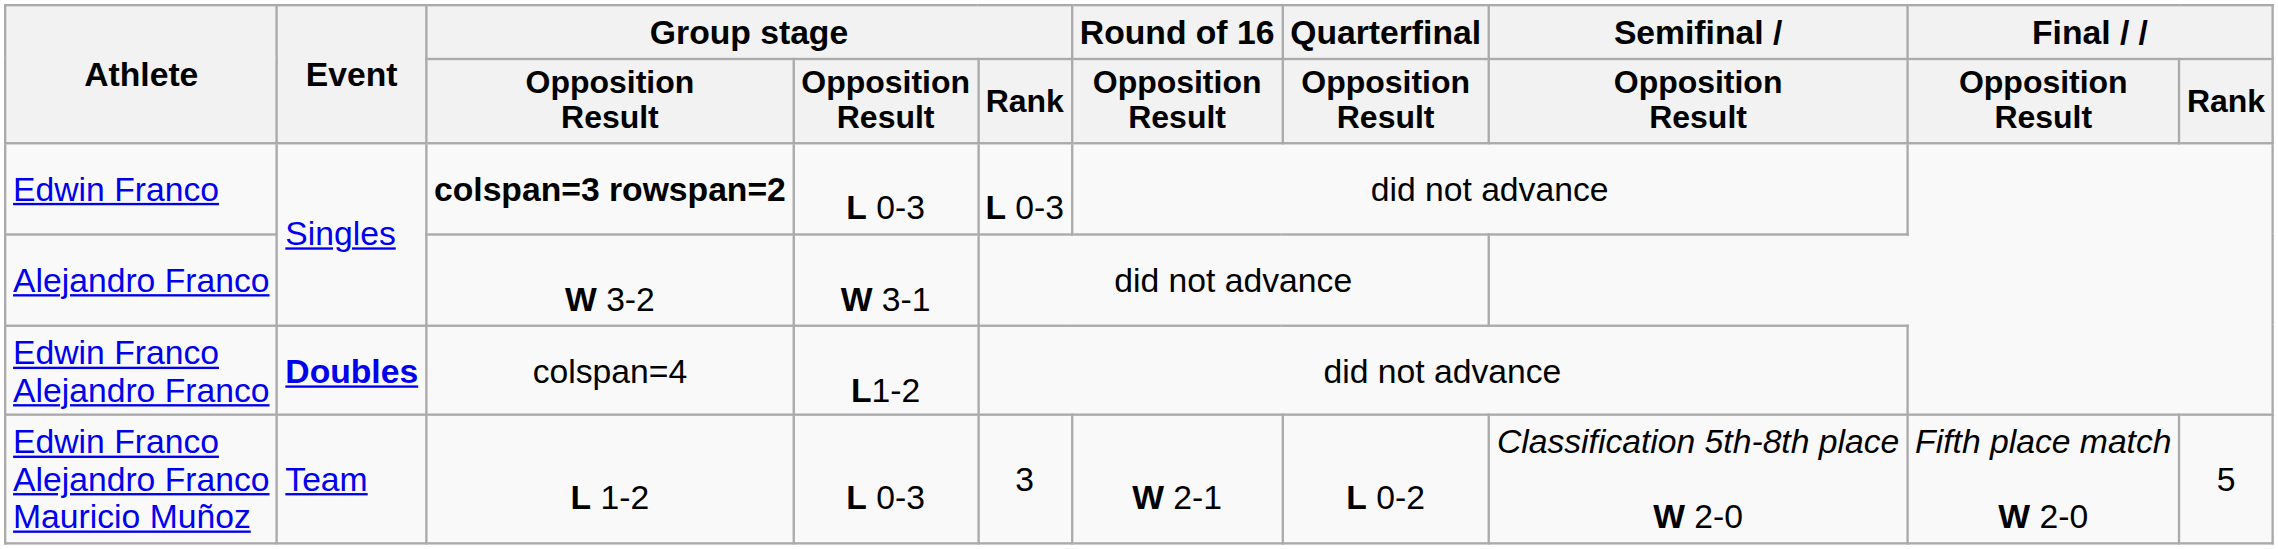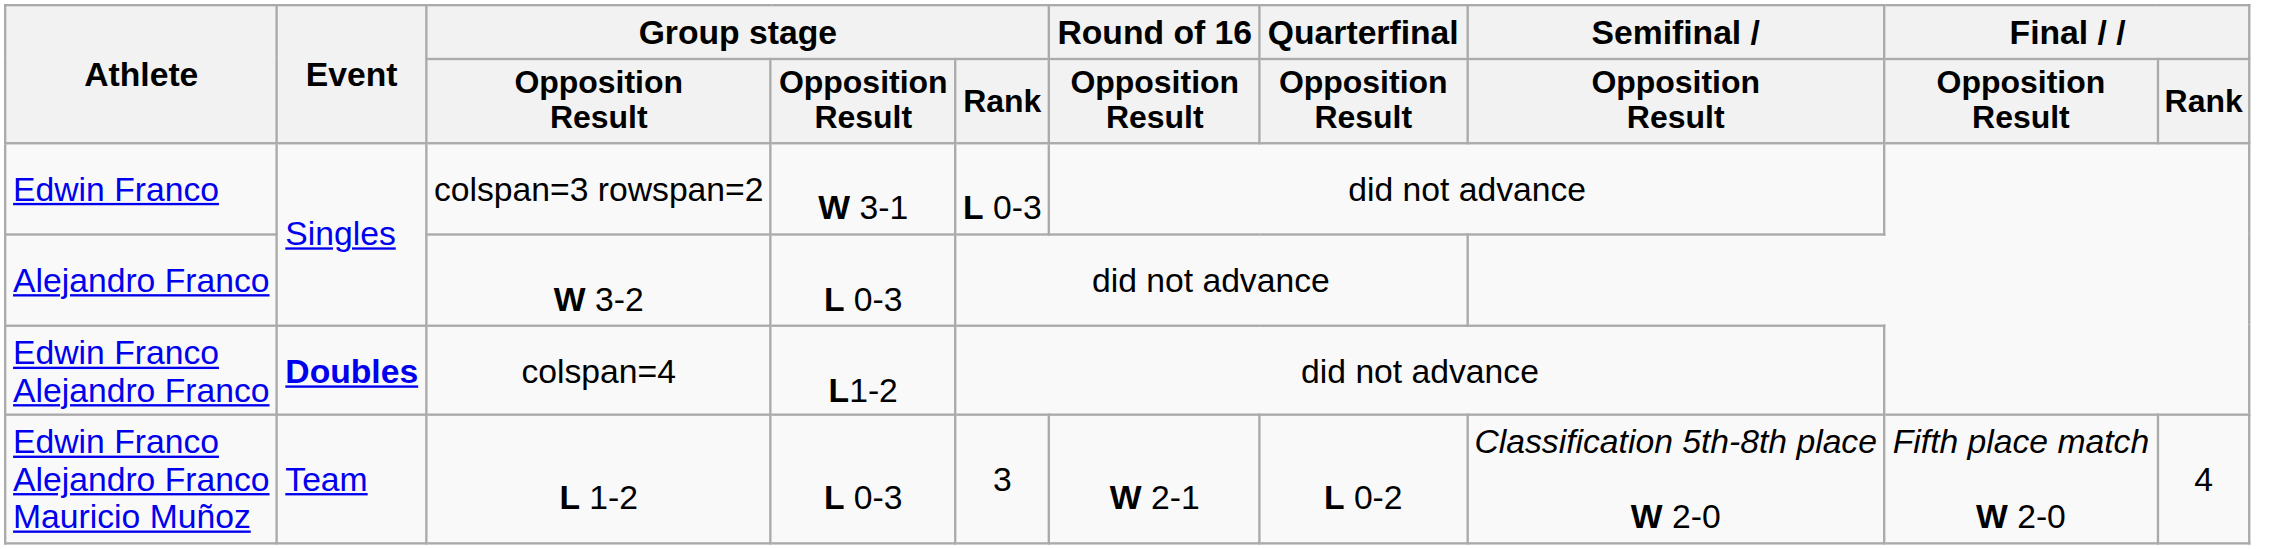(610, 189) bold -> (599, 189) normal
(886, 208) L 0-3 -> (863, 208) W 3-1
(886, 299) W 3-1 -> (863, 299) L 0-3
(2226, 480) 5 -> (2204, 480) 4
